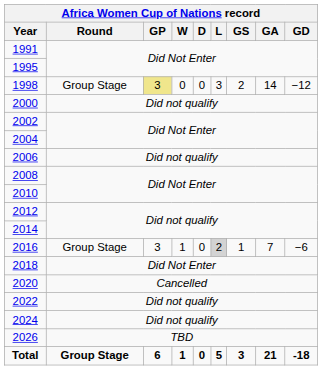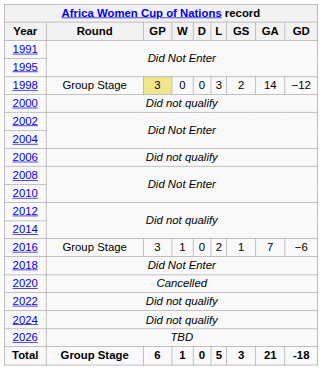(219, 247) lightgrey background -> (219, 247) no background
